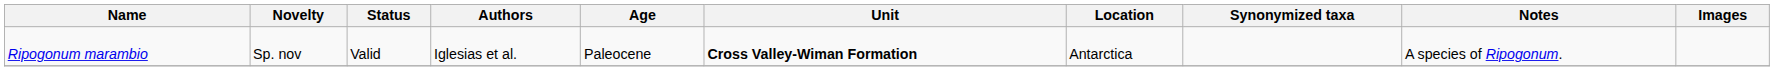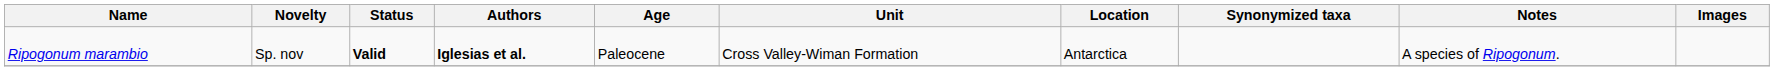(365, 54) normal -> (369, 54) bold
(475, 54) normal -> (482, 54) bold
(812, 54) bold -> (820, 54) normal
